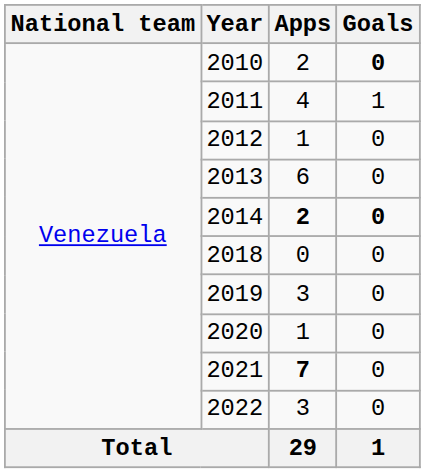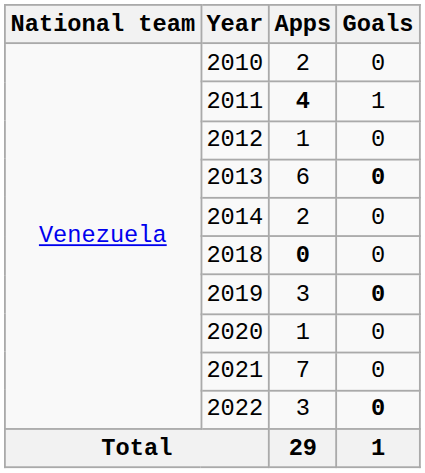(378, 63) bold -> (378, 63) normal
(303, 101) normal -> (303, 101) bold
(378, 178) normal -> (378, 178) bold
(303, 217) bold -> (303, 217) normal
(378, 217) bold -> (378, 217) normal
(303, 256) normal -> (303, 256) bold
(378, 294) normal -> (378, 294) bold
(303, 371) bold -> (303, 371) normal
(378, 410) normal -> (378, 410) bold
